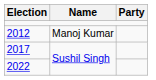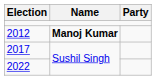(83, 34) normal -> (85, 34) bold
